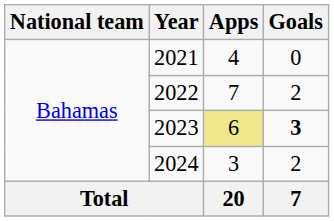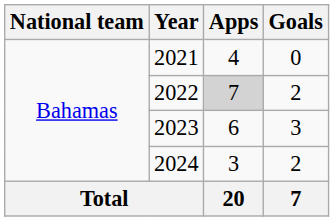(234, 92) no background -> (234, 92) lightgrey background
(234, 127) khaki background -> (234, 127) no background
(296, 127) bold -> (296, 127) normal
